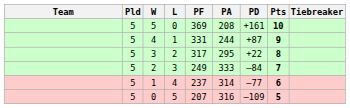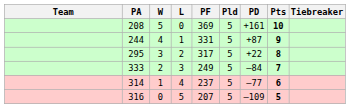columns swapped: (133, 11) <-> (226, 11)
